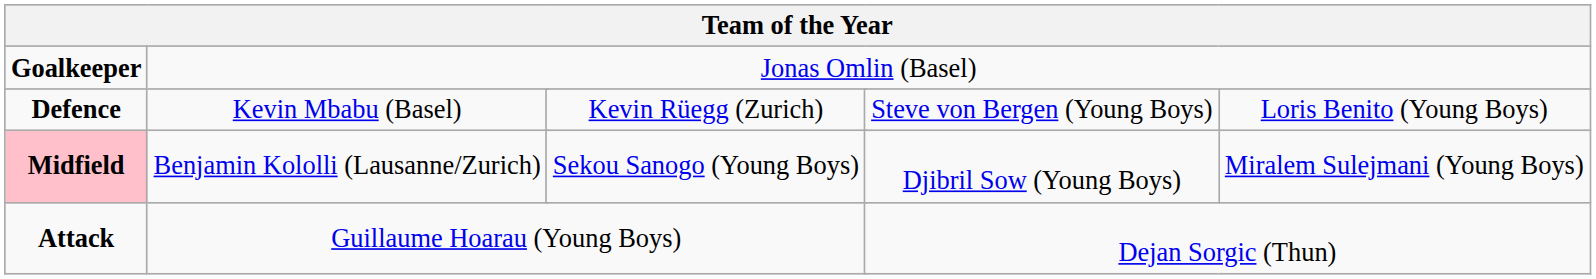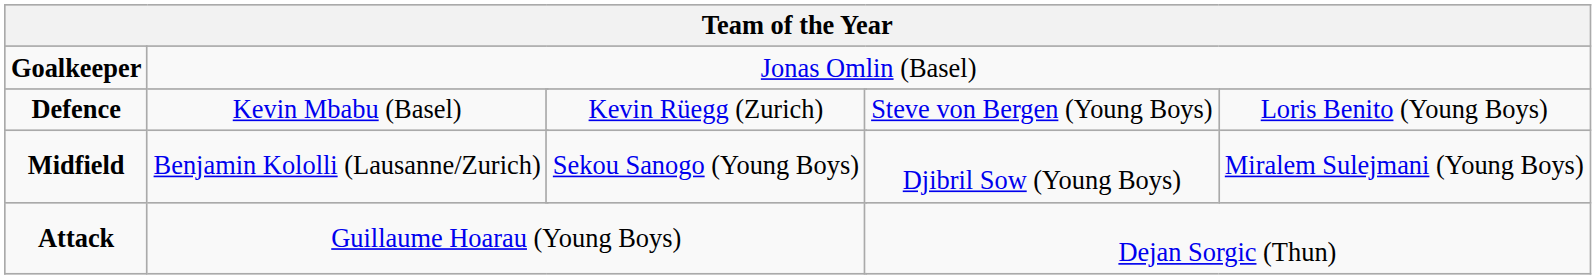(76, 165) pink background -> (76, 165) no background
